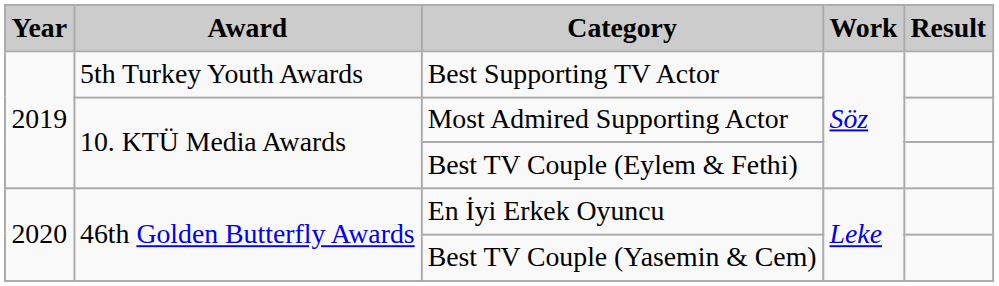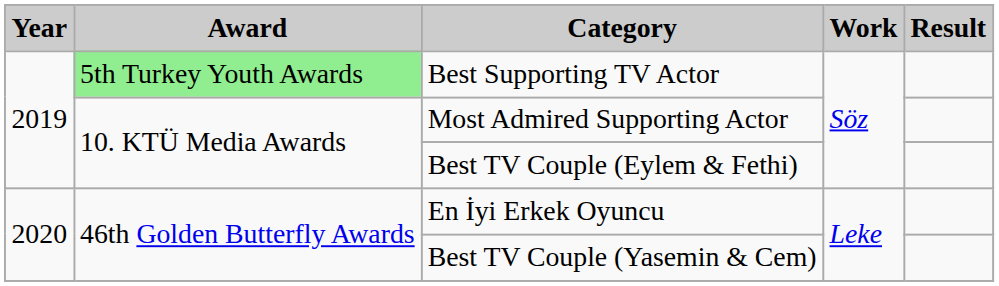(222, 73) no background -> (222, 73) lightgreen background
